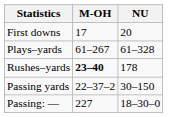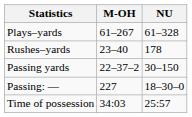- row: (34, 31)
(90, 67) bold -> (114, 49) normal
+ row: (51, 103)
